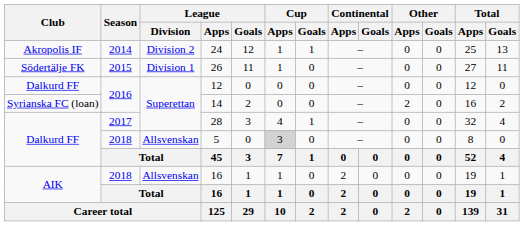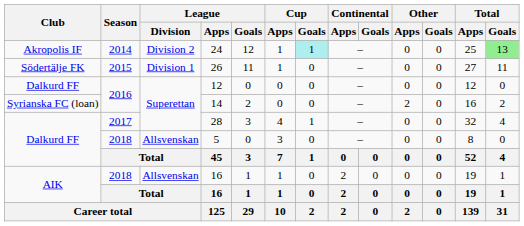(312, 49) no background -> (312, 49) paleturquoise background
(502, 49) no background -> (502, 49) lightgreen background
(280, 139) lightgrey background -> (280, 139) no background
